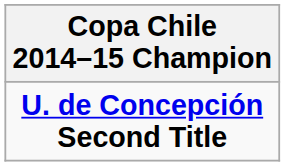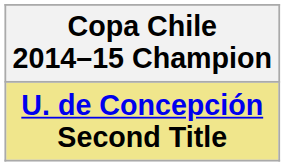(142, 120) no background -> (142, 120) khaki background
